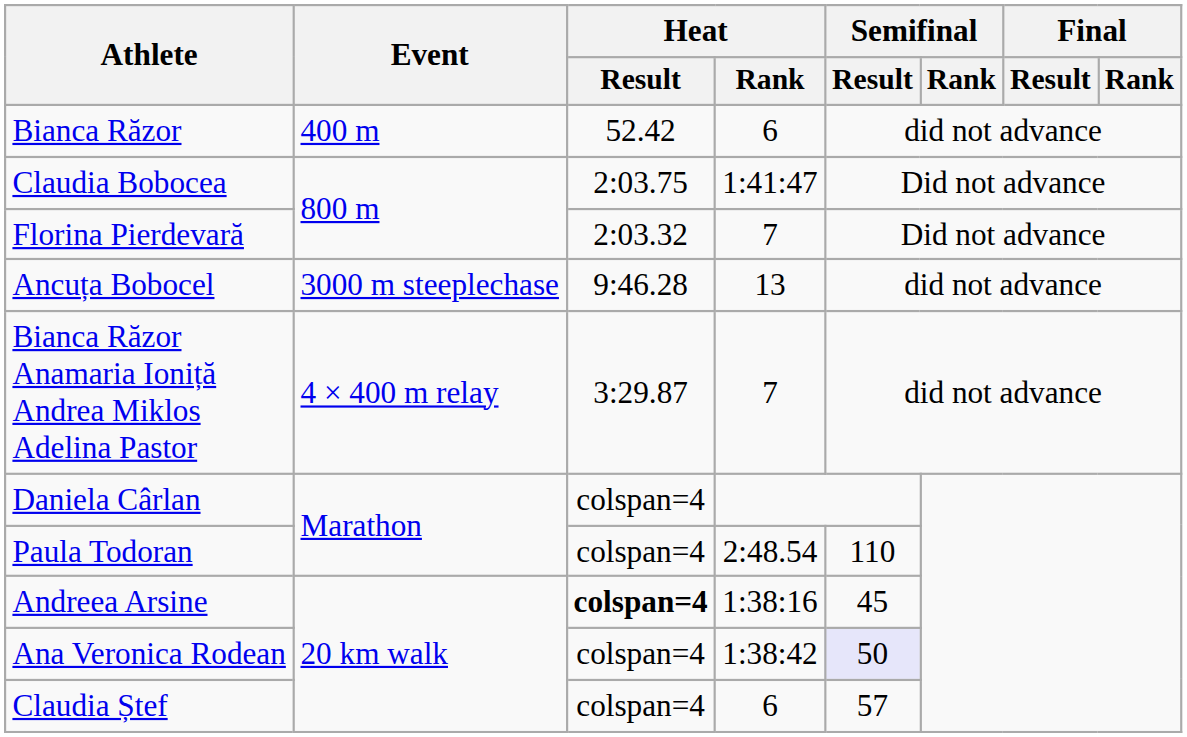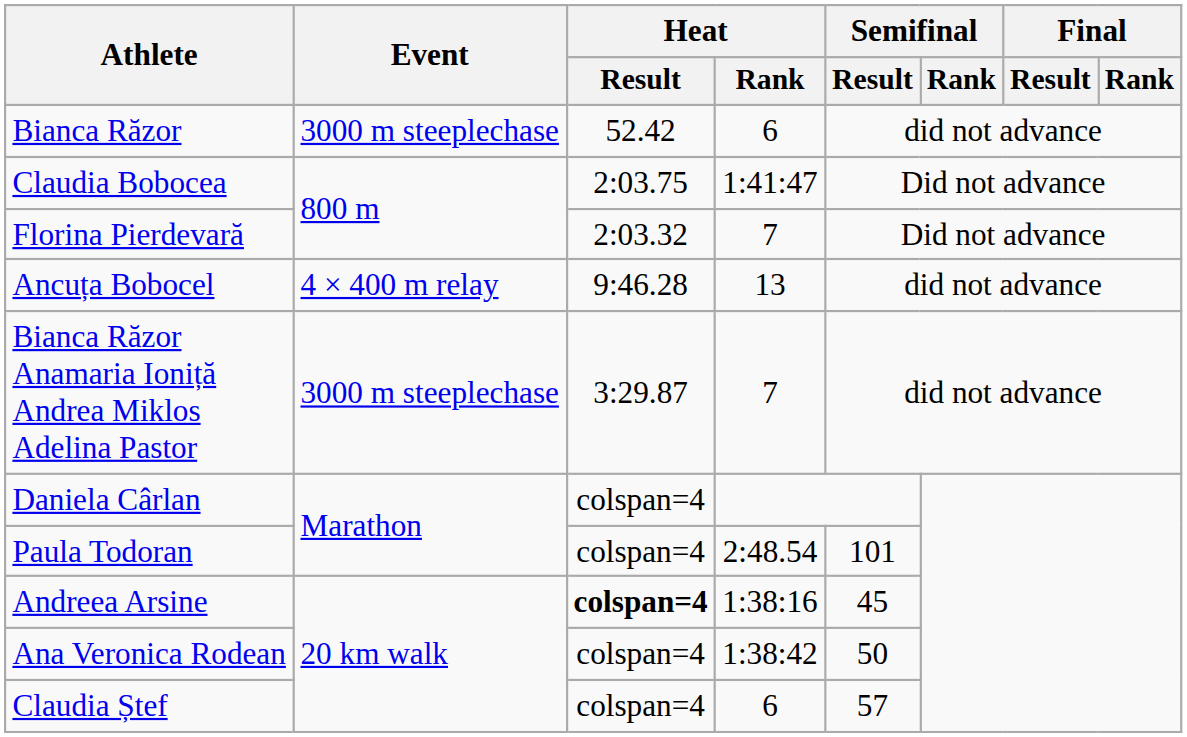(340, 130) 400 m -> (430, 130) 3000 m steeplechase
(430, 285) 3000 m steeplechase -> (400, 285) 4 × 400 m relay
(400, 392) 4 × 400 m relay -> (430, 392) 3000 m steeplechase
(872, 550) 110 -> (872, 550) 101
(872, 653) lavender background -> (872, 653) no background
